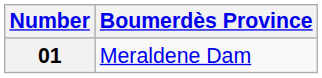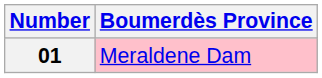(175, 55) no background -> (175, 55) pink background
